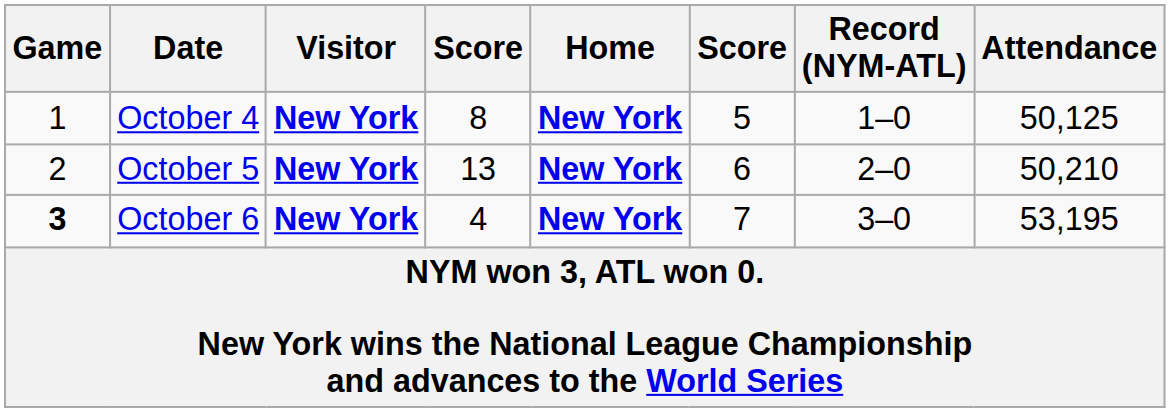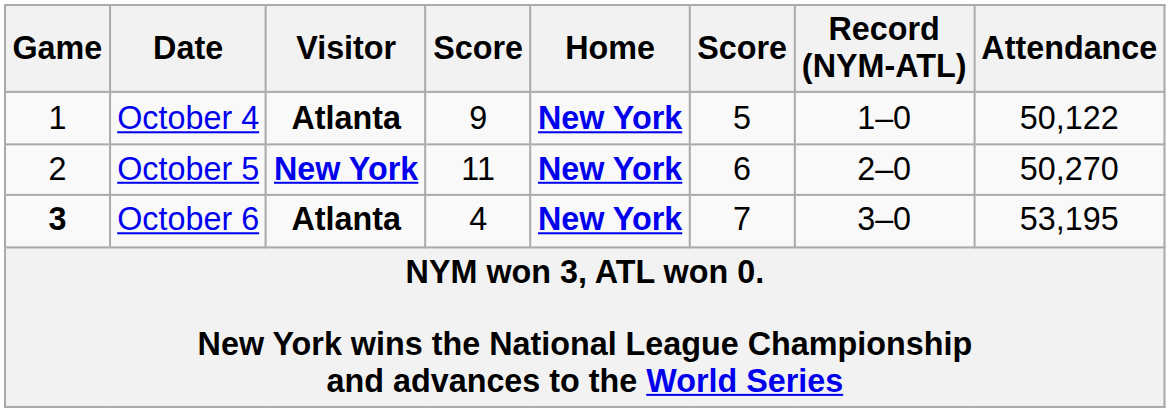(346, 117) New York -> (346, 117) Atlanta
(478, 117) 8 -> (478, 117) 9
(1069, 117) 50,125 -> (1069, 117) 50,122
(478, 169) 13 -> (478, 169) 11
(1069, 169) 50,210 -> (1069, 169) 50,270
(346, 220) New York -> (346, 220) Atlanta
